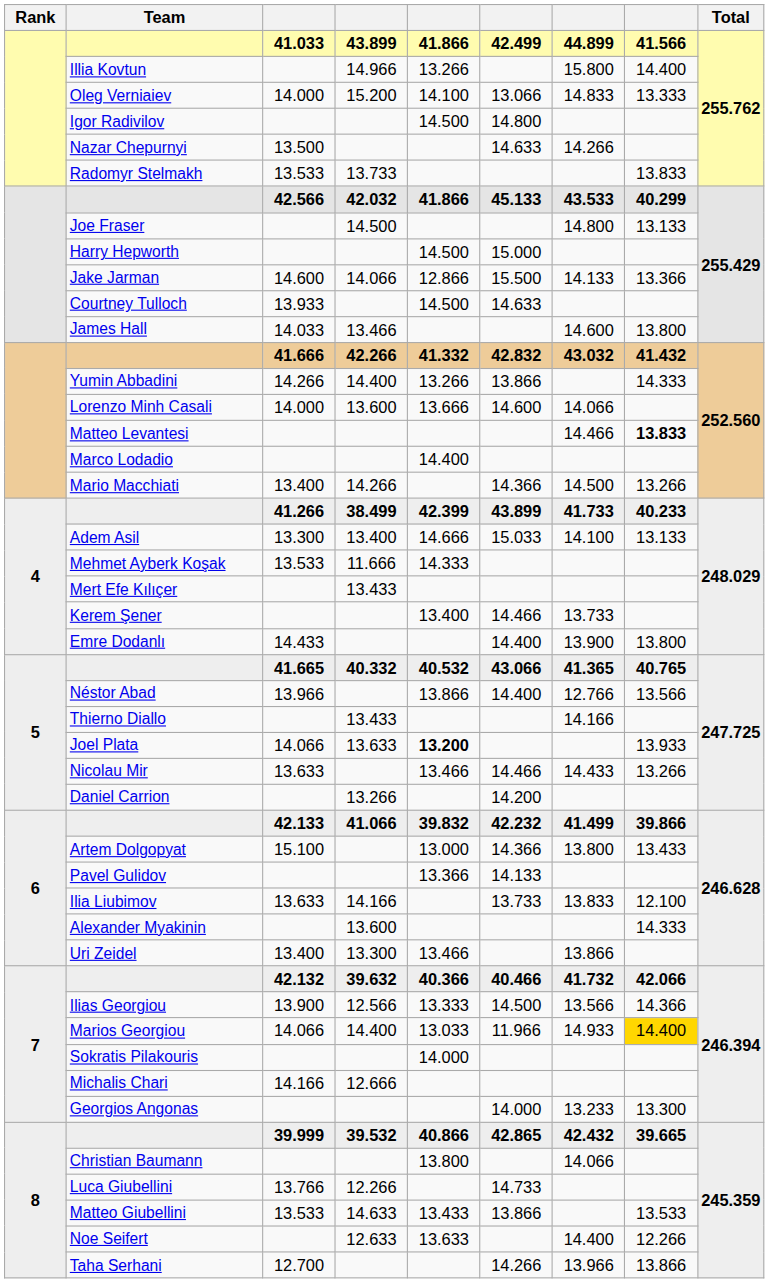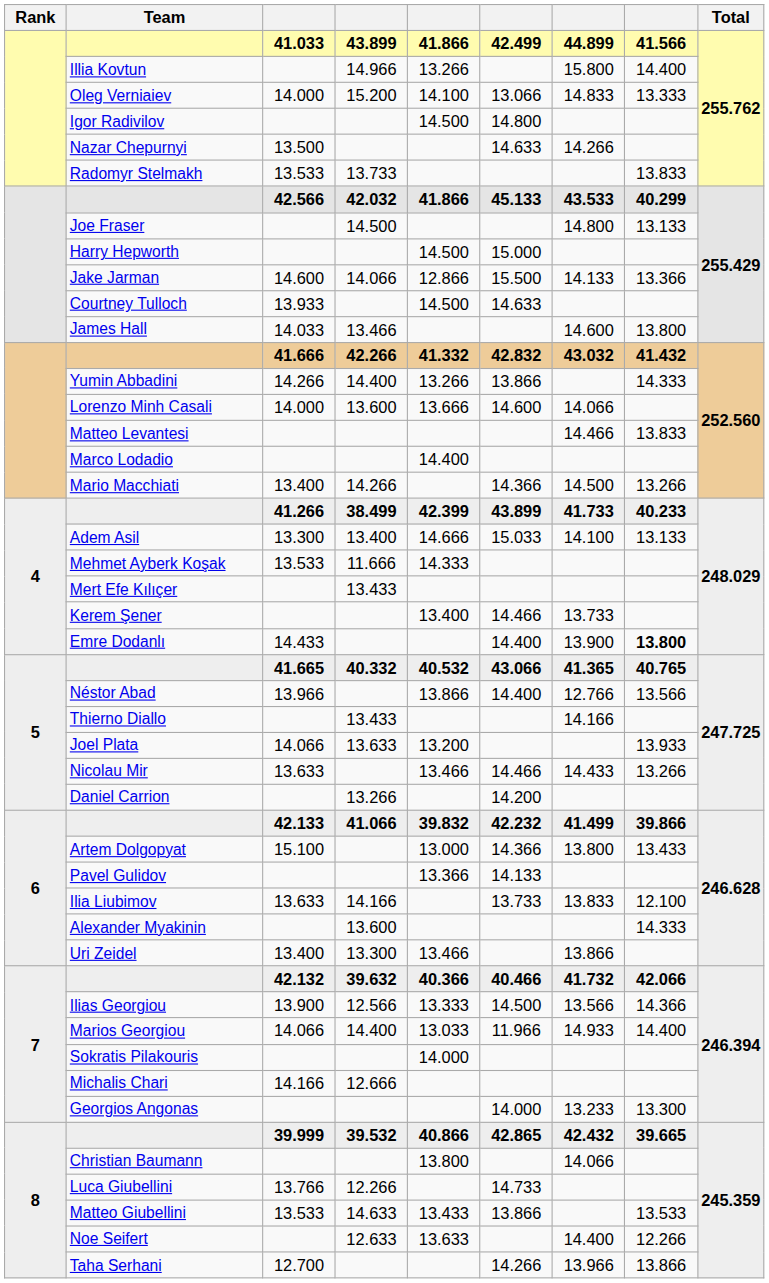(661, 434) bold -> (661, 434) normal
(661, 641) normal -> (661, 641) bold
(444, 745) bold -> (444, 745) normal
(661, 1031) gold background -> (661, 1031) no background
